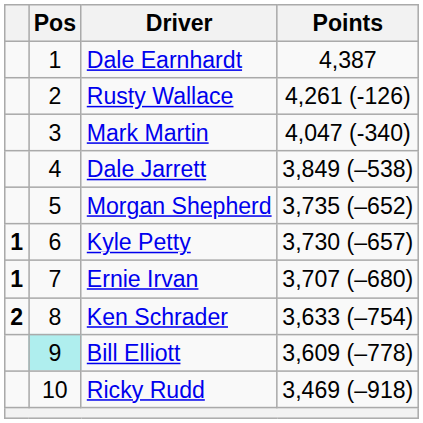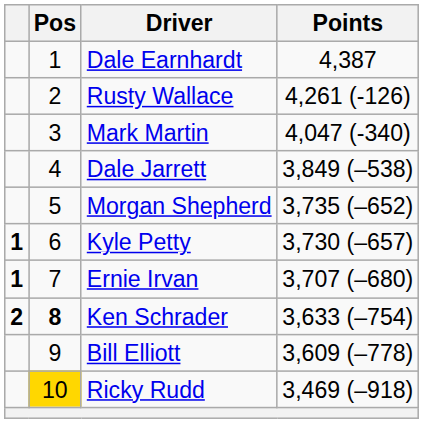(55, 316) normal -> (55, 316) bold
(55, 352) paleturquoise background -> (55, 352) no background
(55, 389) no background -> (55, 389) gold background
